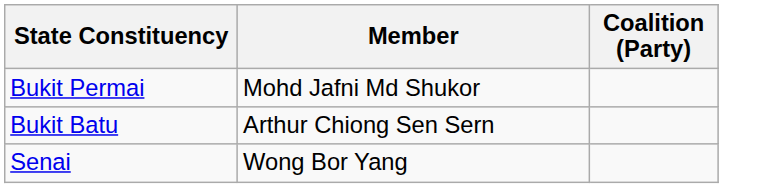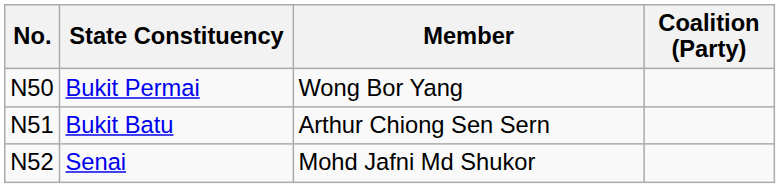+ column: (32, 36)
(362, 87) Mohd Jafni Md Shukor -> (381, 87) Wong Bor Yang
(325, 162) Wong Bor Yang -> (417, 162) Mohd Jafni Md Shukor
